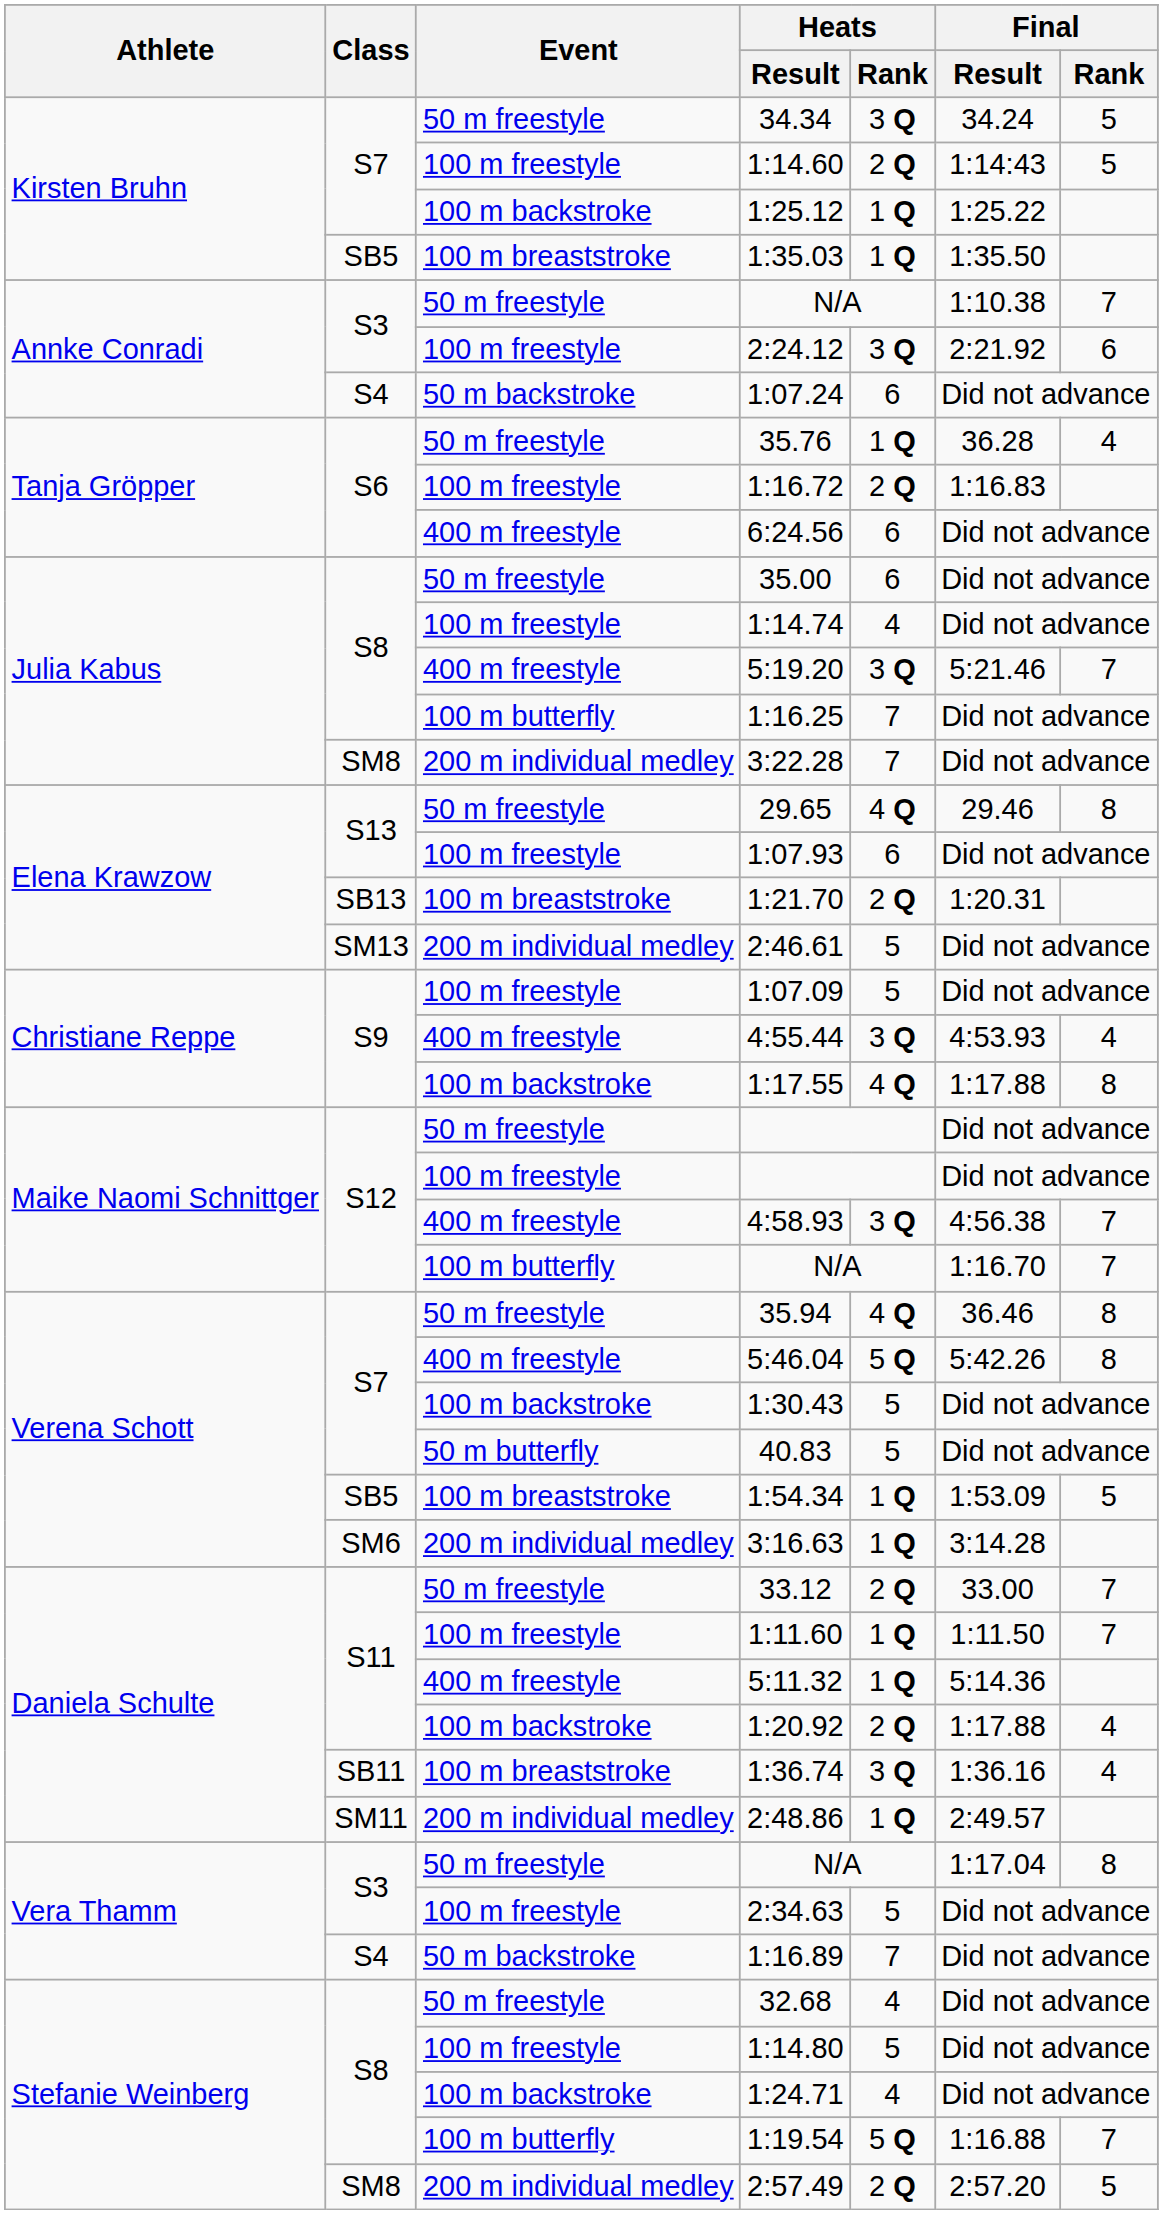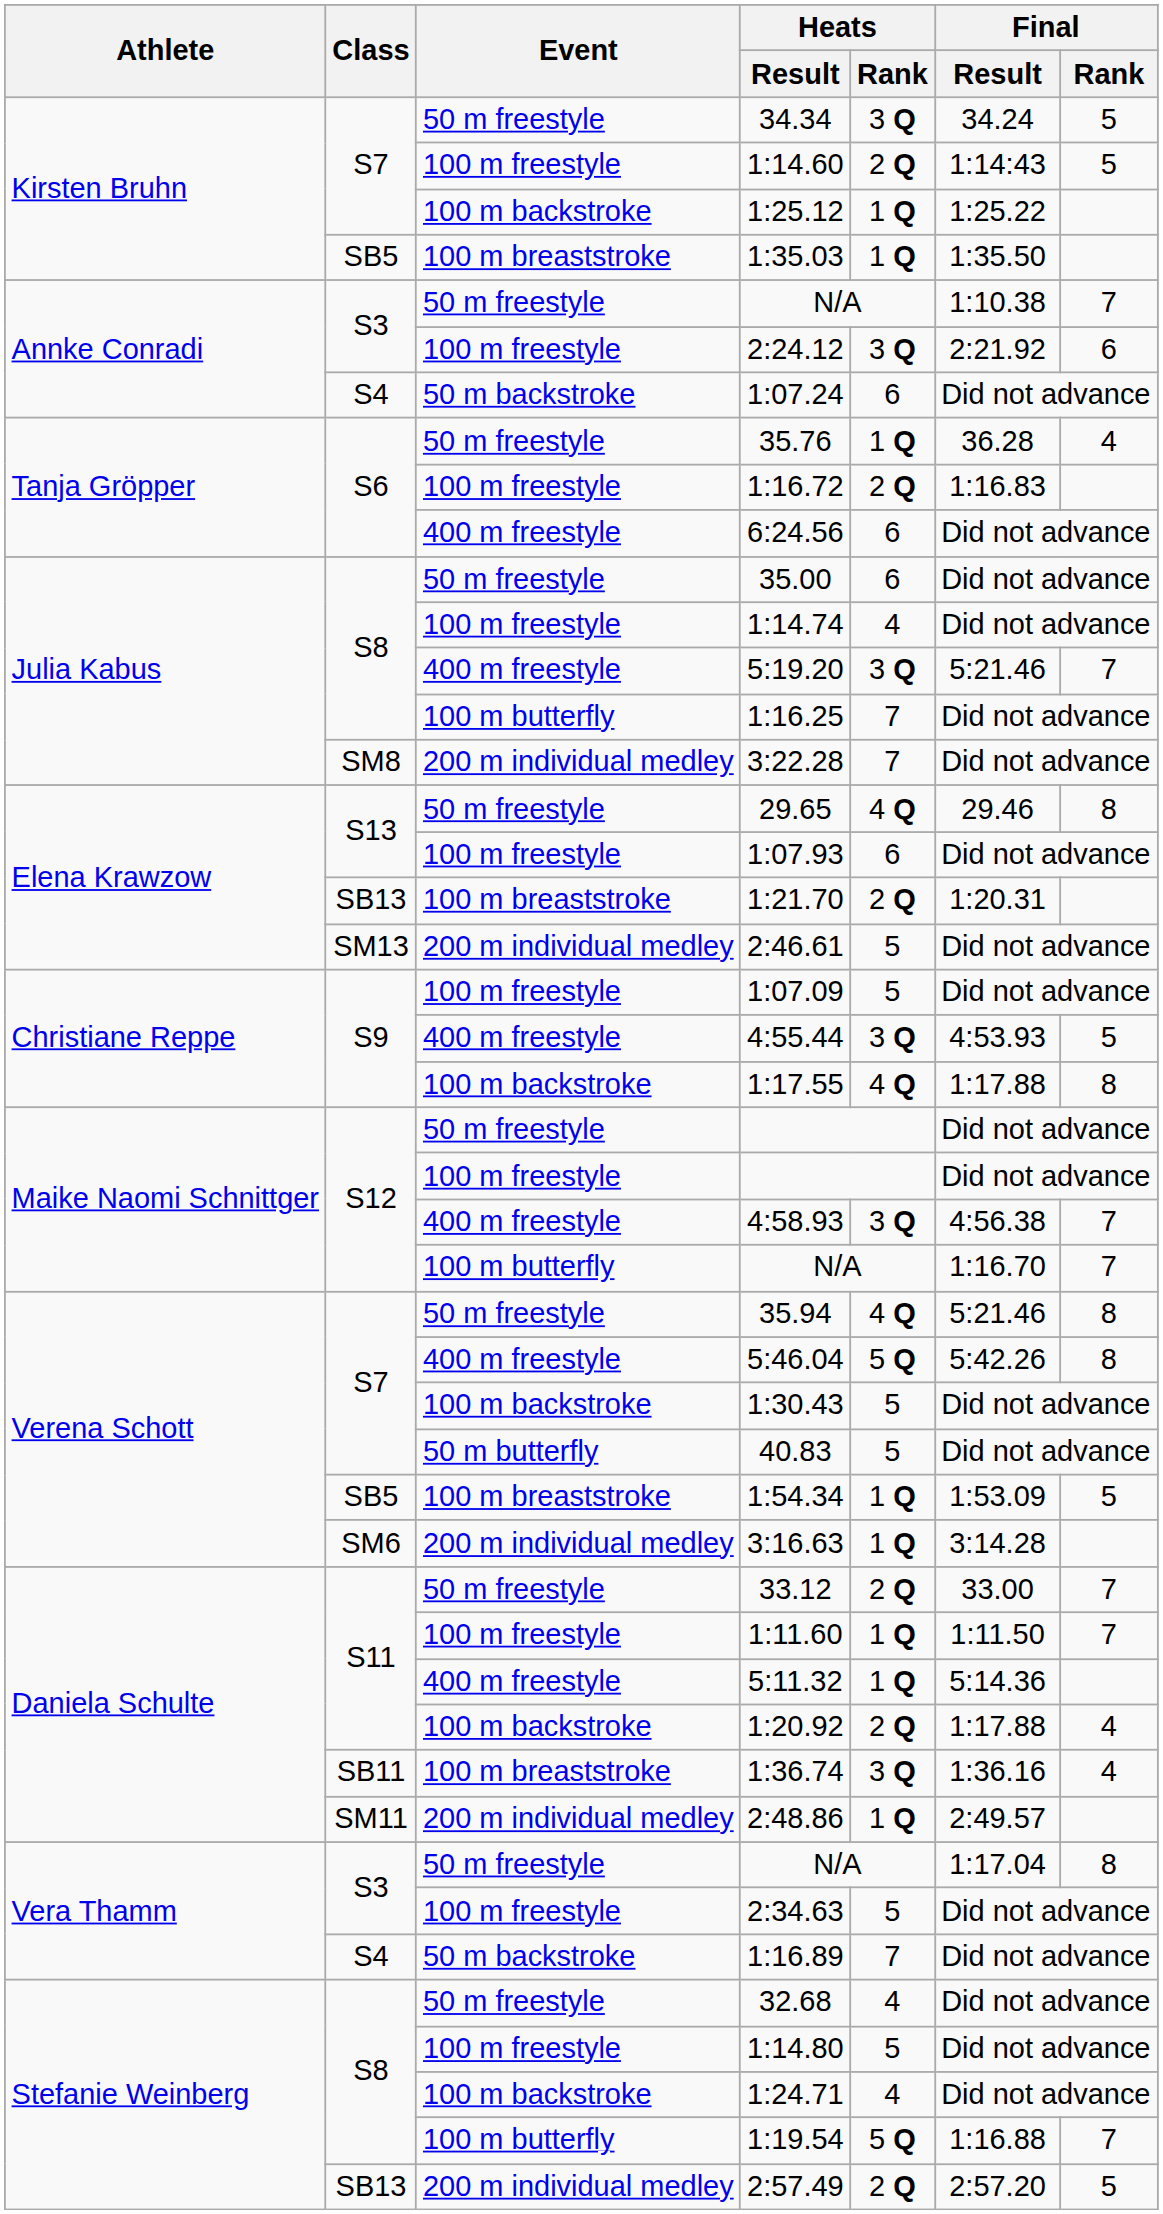(1109, 1037) 4 -> (1109, 1037) 5
(998, 1313) 36.46 -> (998, 1313) 5:21.46
(371, 2186) SM8 -> (371, 2186) SB13
